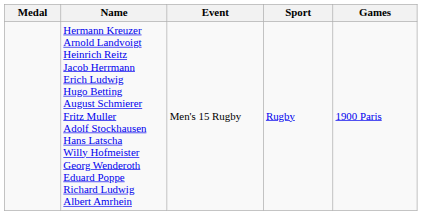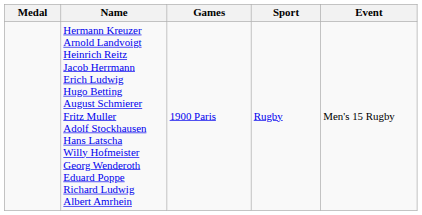columns swapped: (375, 13) <-> (215, 13)
